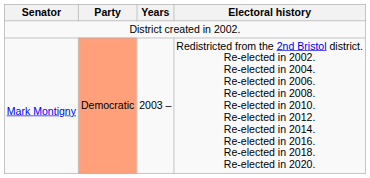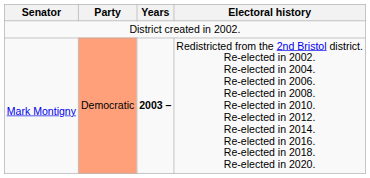(155, 105) normal -> (155, 105) bold
